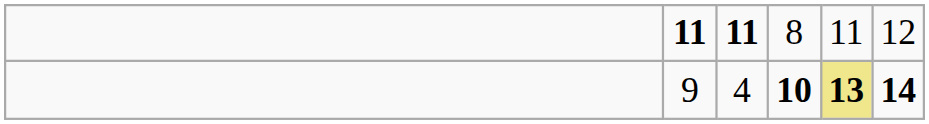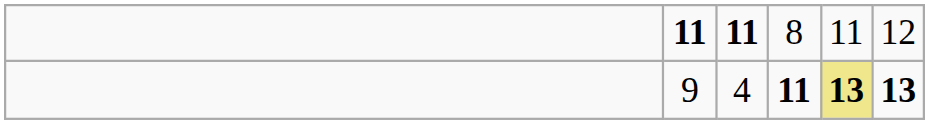(794, 89) 10 -> (794, 89) 11
(898, 89) 14 -> (898, 89) 13
